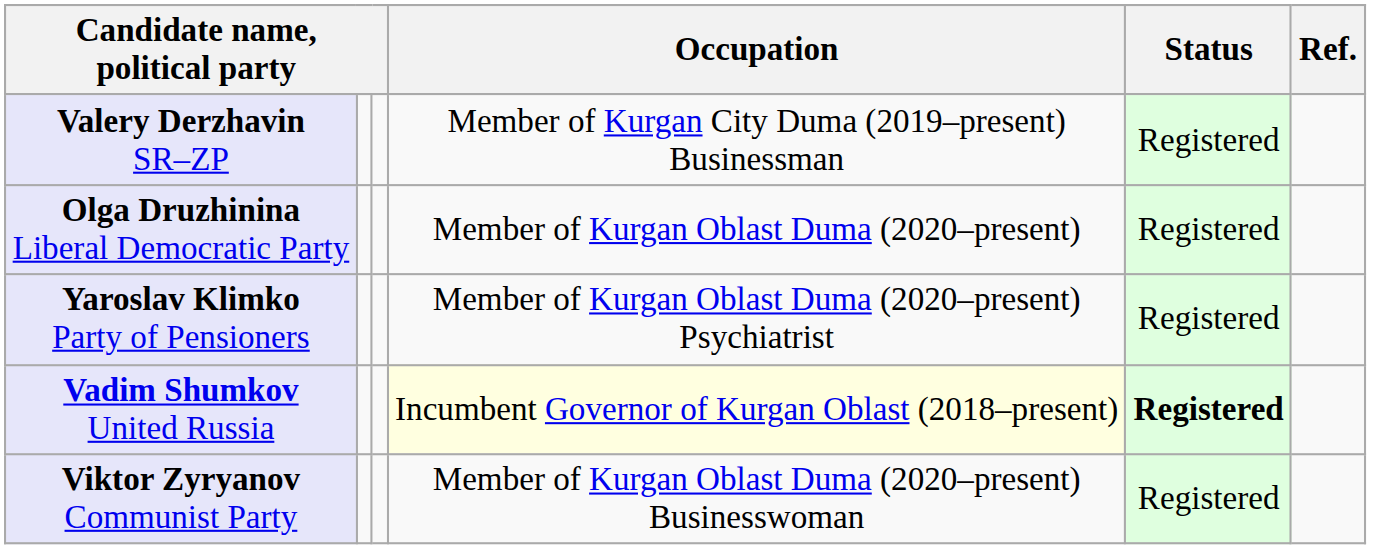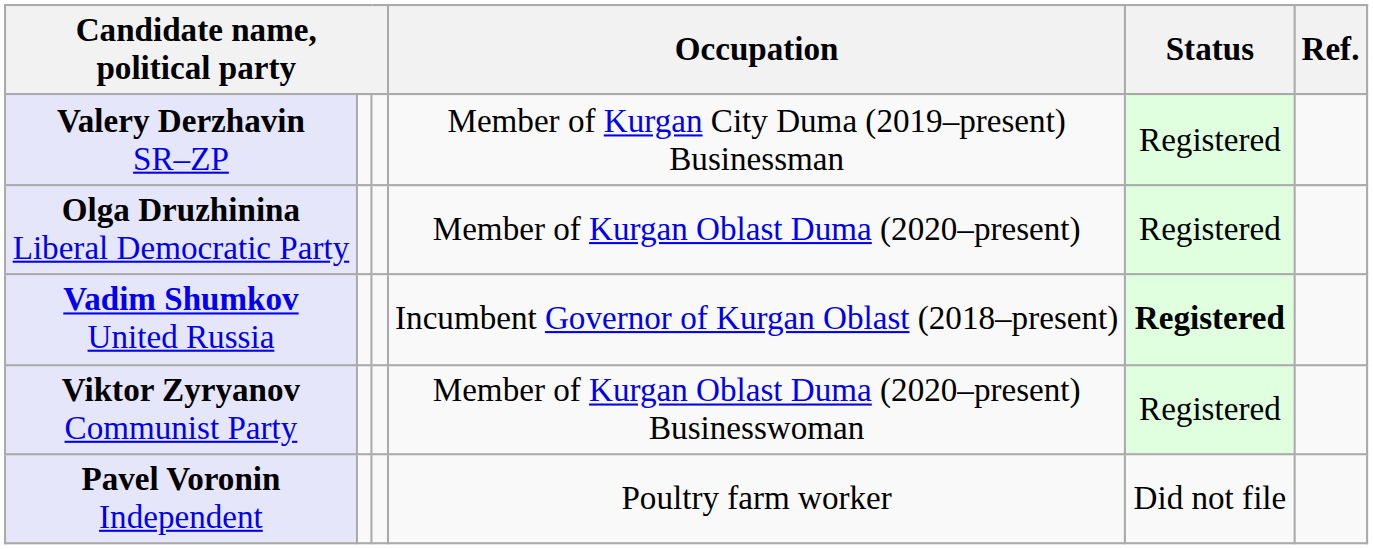- row: (181, 318)
(757, 408) lightyellow background -> (757, 318) no background
+ row: (181, 498)
